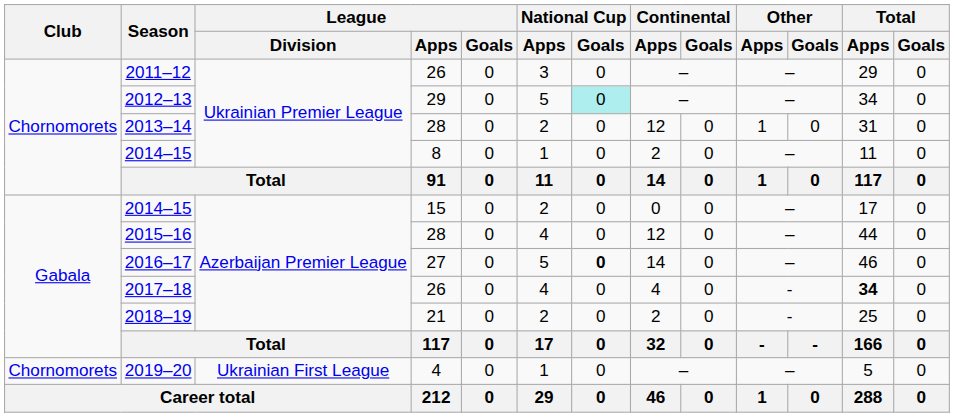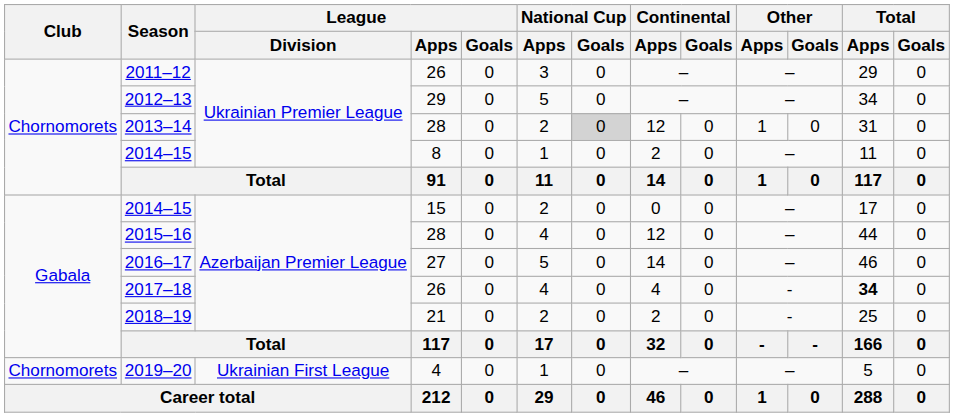(601, 99) paleturquoise background -> (601, 99) no background
(601, 126) no background -> (601, 126) lightgrey background
(601, 262) bold -> (601, 262) normal
